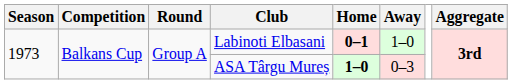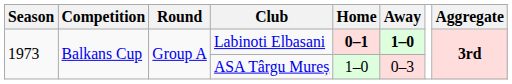(402, 41) normal -> (402, 41) bold
(357, 66) bold -> (357, 66) normal
